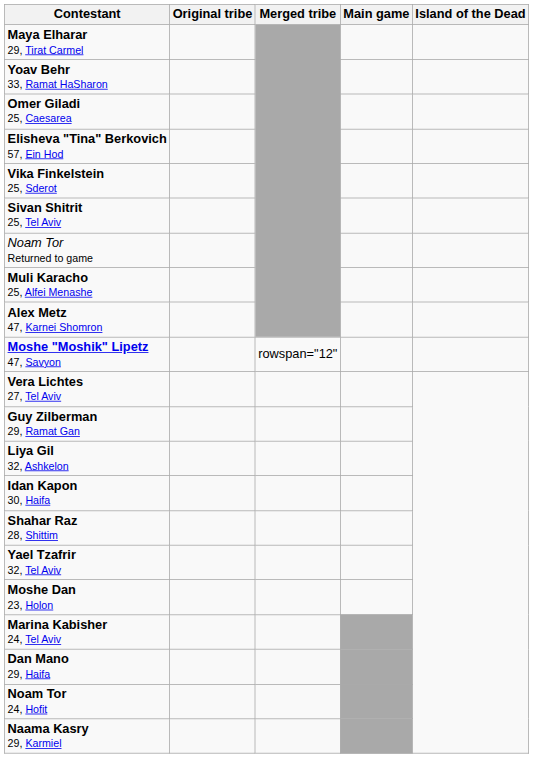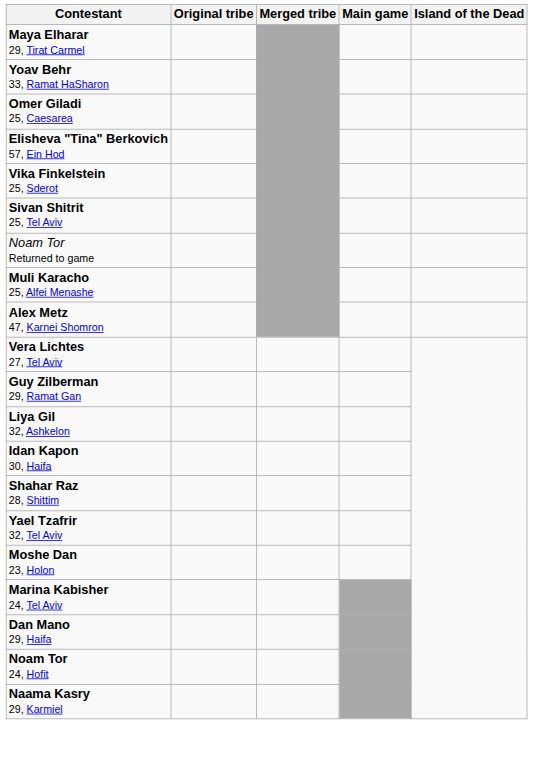- row: (78, 354)
